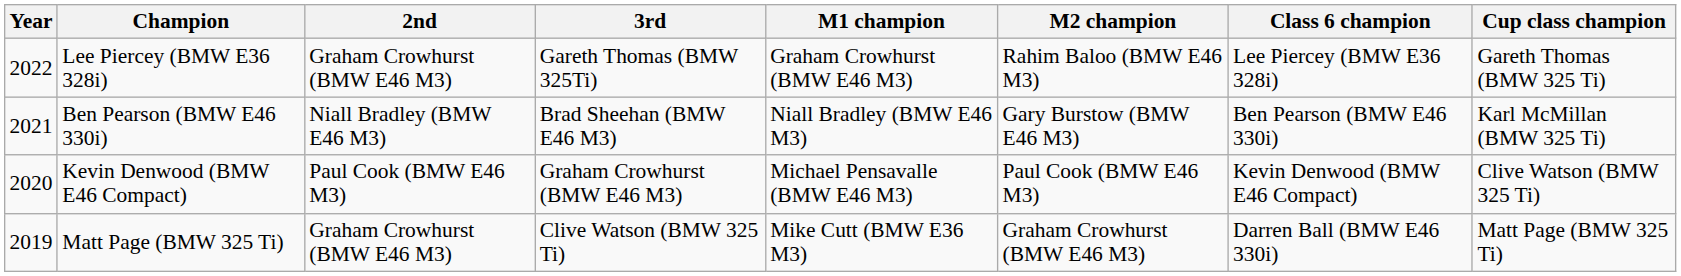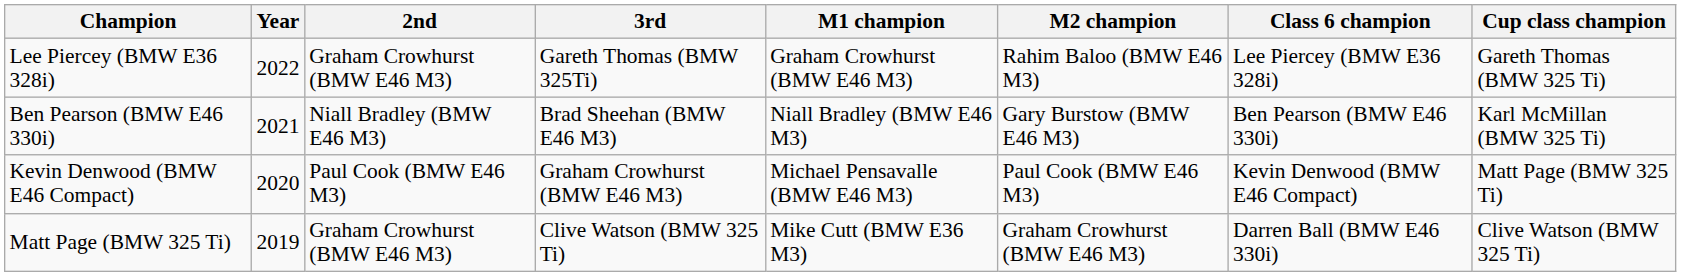columns swapped: (31, 21) <-> (181, 21)
(1568, 183) Clive Watson (BMW 325 Ti) -> (1573, 183) Matt Page (BMW 325 Ti)
(1573, 241) Matt Page (BMW 325 Ti) -> (1568, 241) Clive Watson (BMW 325 Ti)
